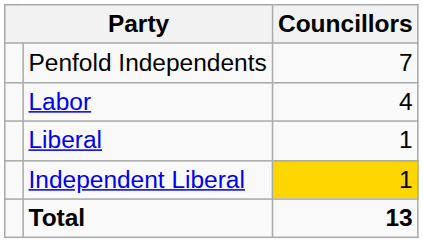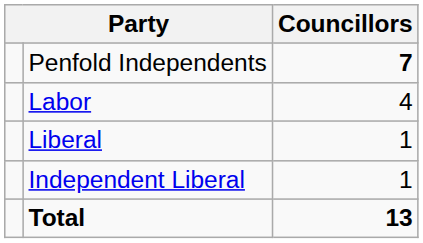(406, 62) normal -> (406, 62) bold
(406, 179) gold background -> (406, 179) no background
